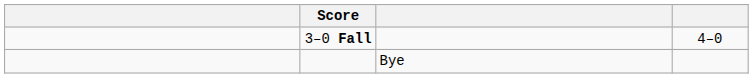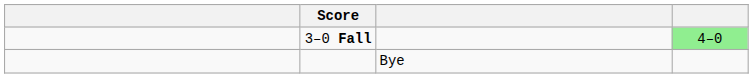(710, 39) no background -> (710, 39) lightgreen background
